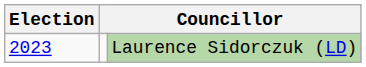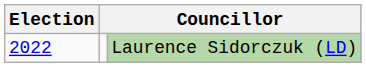(30, 48) 2023 -> (30, 48) 2022
